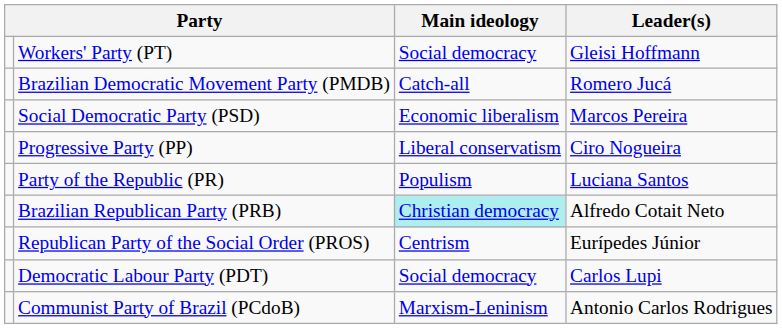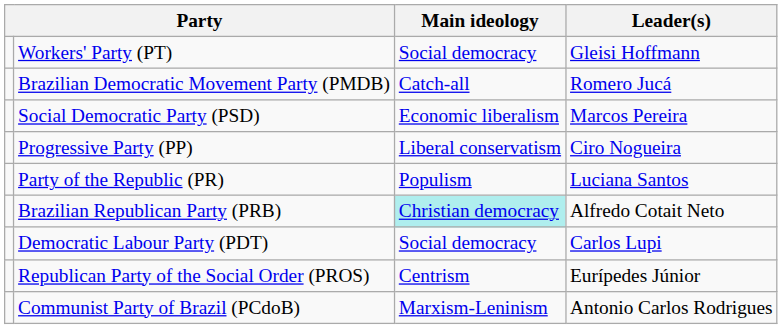rows swapped: (143, 275) <-> (194, 243)
